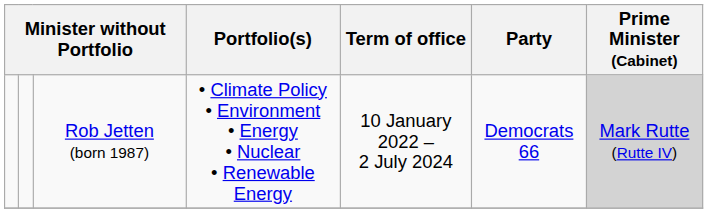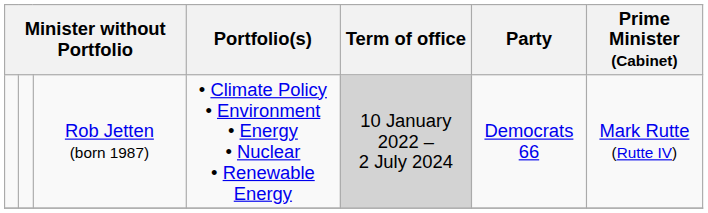(406, 141) no background -> (406, 141) lightgrey background
(644, 141) lightgrey background -> (644, 141) no background
